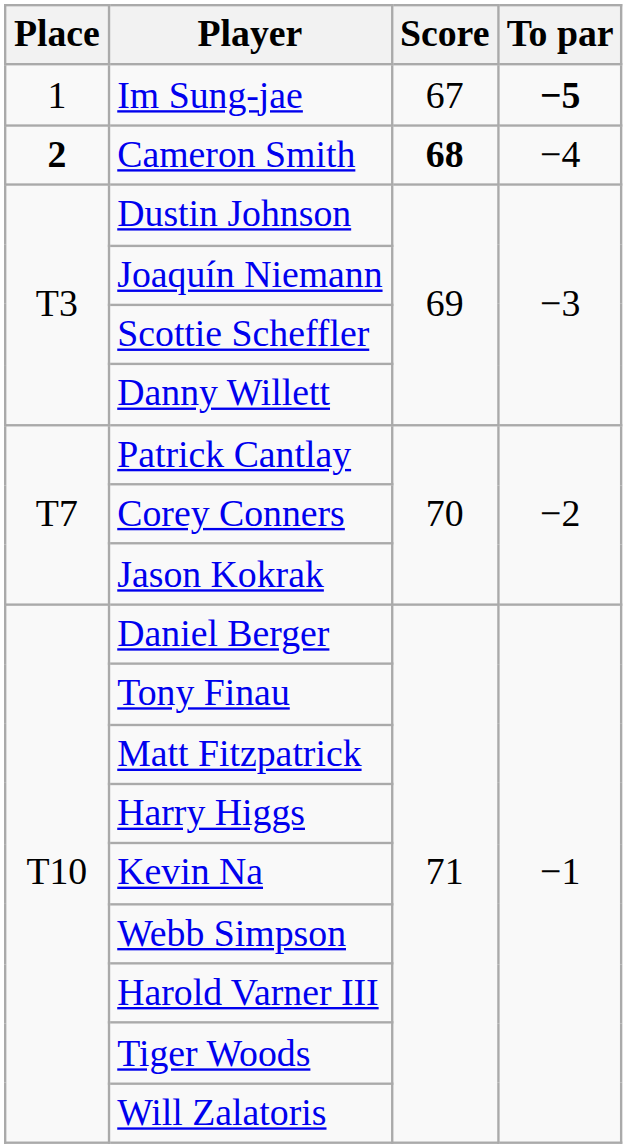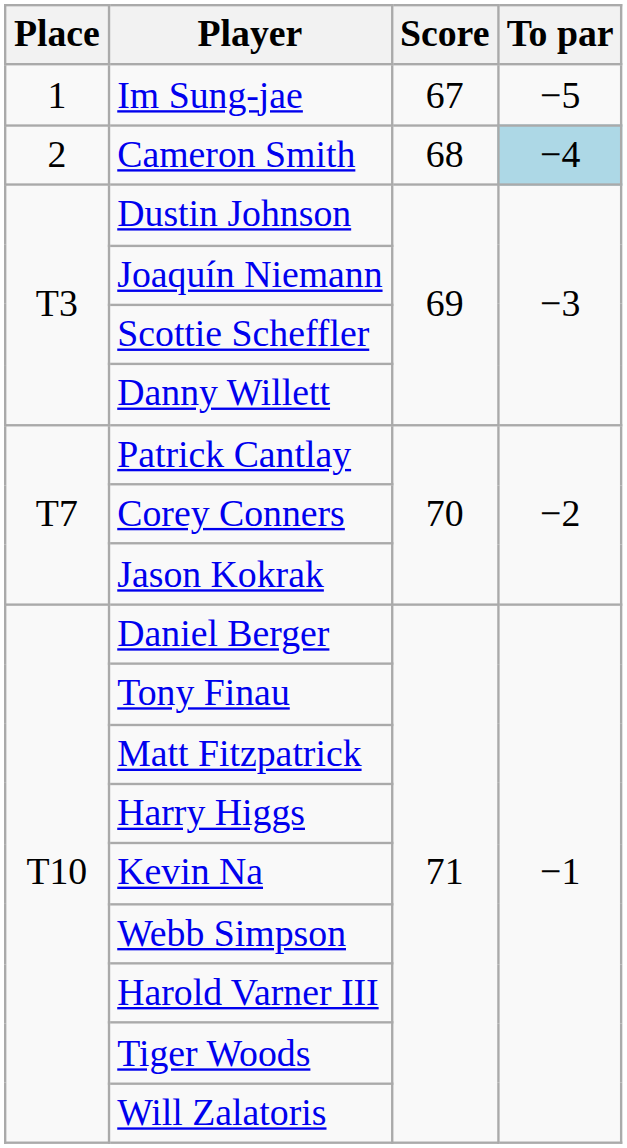(560, 94) bold -> (560, 94) normal
(57, 154) bold -> (57, 154) normal
(445, 154) bold -> (445, 154) normal
(560, 154) no background -> (560, 154) lightblue background
